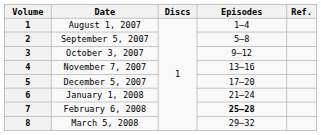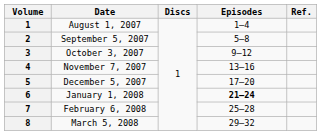(242, 95) normal -> (242, 95) bold
(242, 109) bold -> (242, 109) normal
